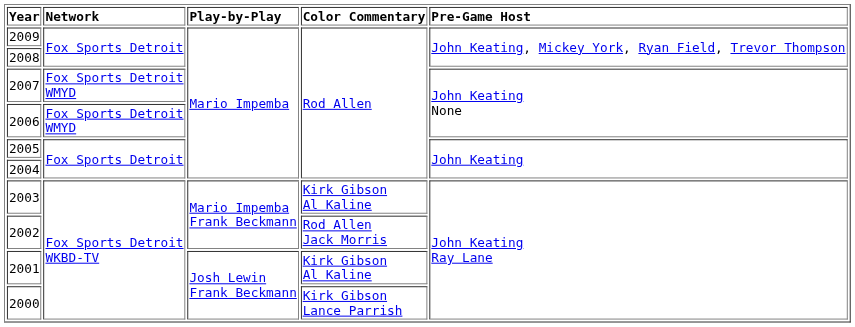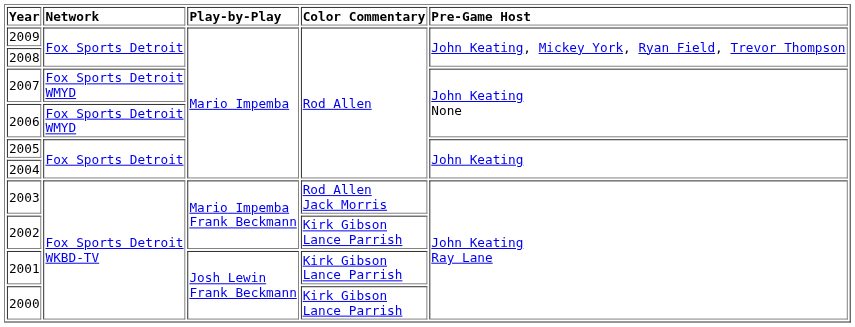(345, 197) Kirk Gibson Al Kaline -> (345, 197) Rod Allen Jack Morris
(345, 232) Rod Allen Jack Morris -> (353, 232) Kirk Gibson Lance Parrish
(345, 268) Kirk Gibson Al Kaline -> (353, 268) Kirk Gibson Lance Parrish
